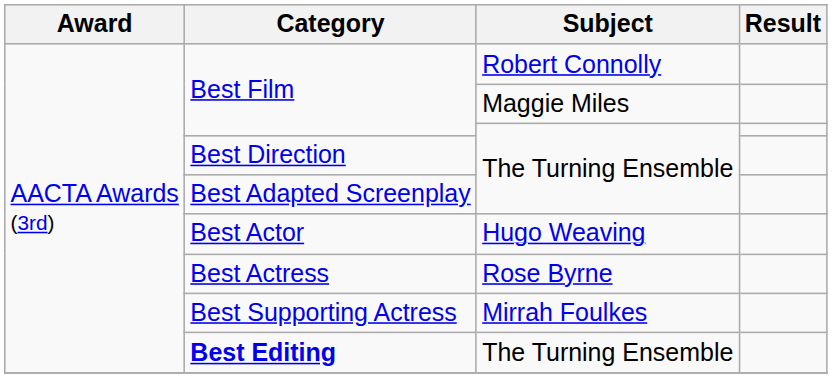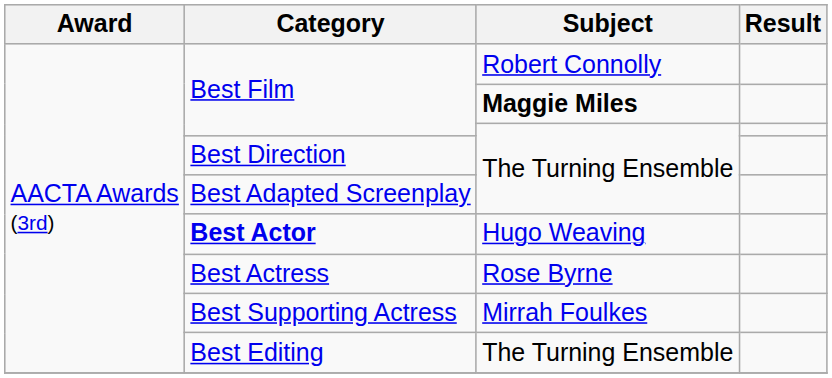(556, 103) normal -> (560, 103) bold
(247, 233) normal -> (253, 233) bold
(263, 352) bold -> (257, 352) normal
